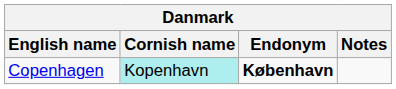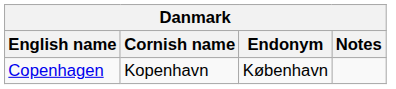(166, 70) paleturquoise background -> (166, 70) no background
(288, 70) bold -> (285, 70) normal
